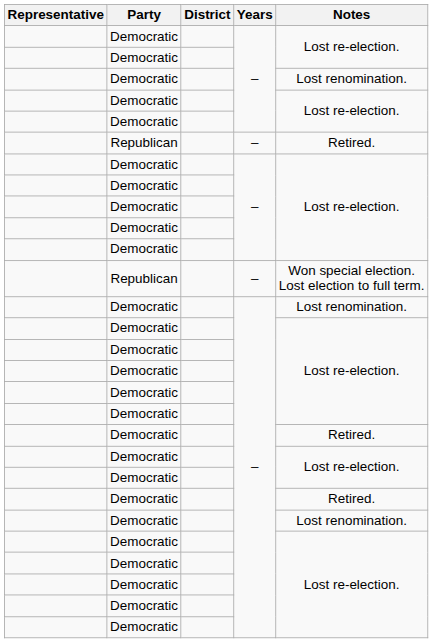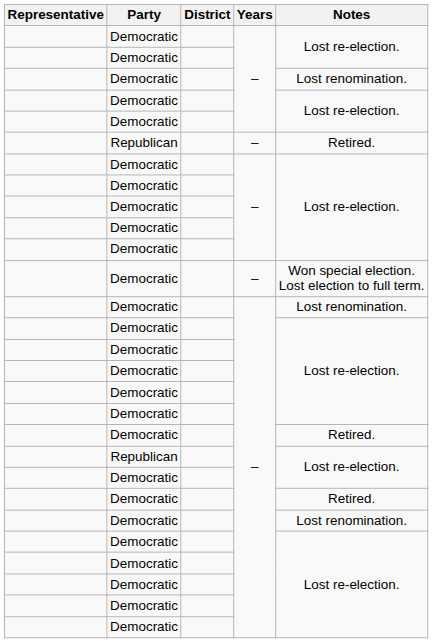(144, 278) Republican -> (144, 278) Democratic
(144, 456) Democratic -> (144, 456) Republican
